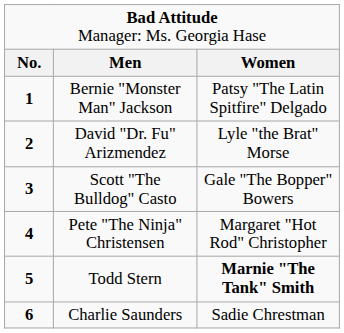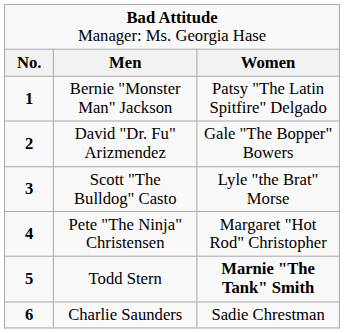(268, 143) Lyle "the Brat" Morse -> (268, 143) Gale "The Bopper" Bowers
(268, 188) Gale "The Bopper" Bowers -> (268, 188) Lyle "the Brat" Morse
